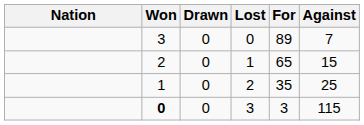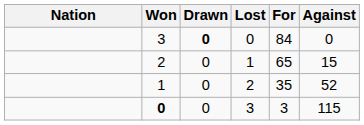(206, 39) normal -> (206, 39) bold
(284, 39) 89 -> (284, 39) 84
(329, 39) 7 -> (329, 39) 0
(329, 85) 25 -> (329, 85) 52
